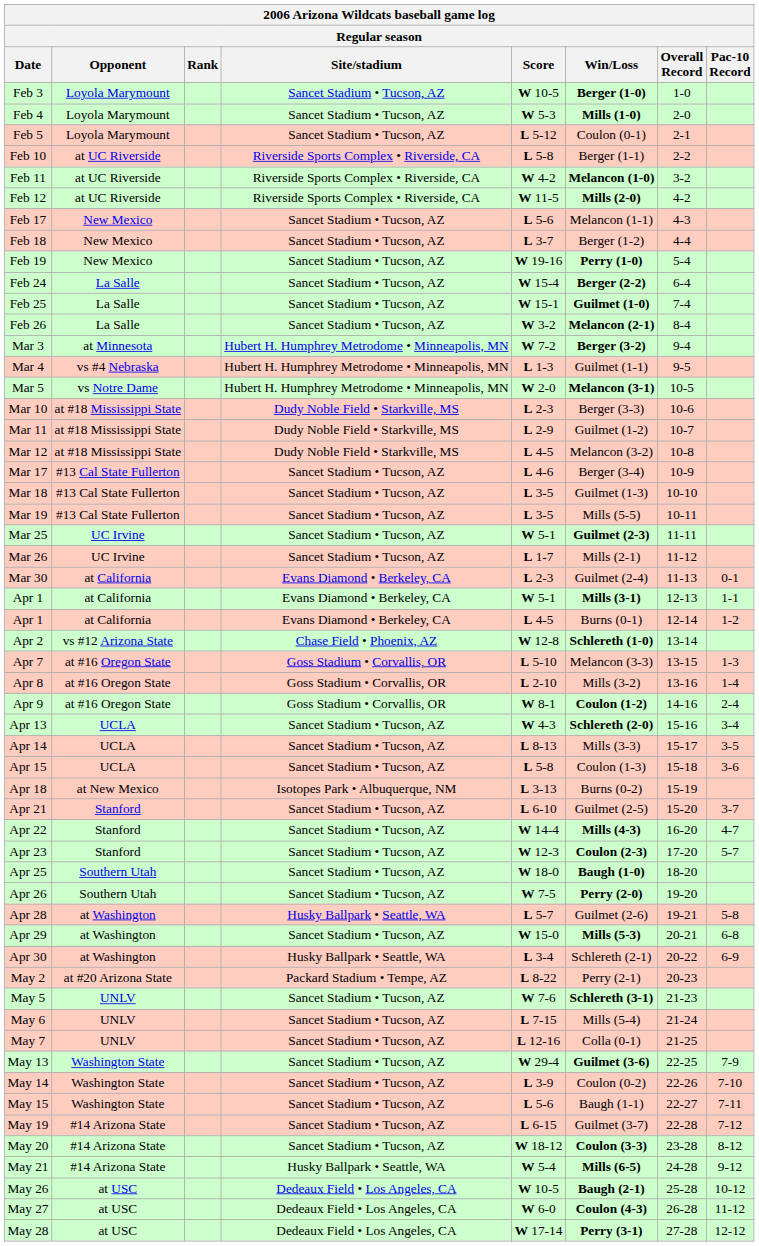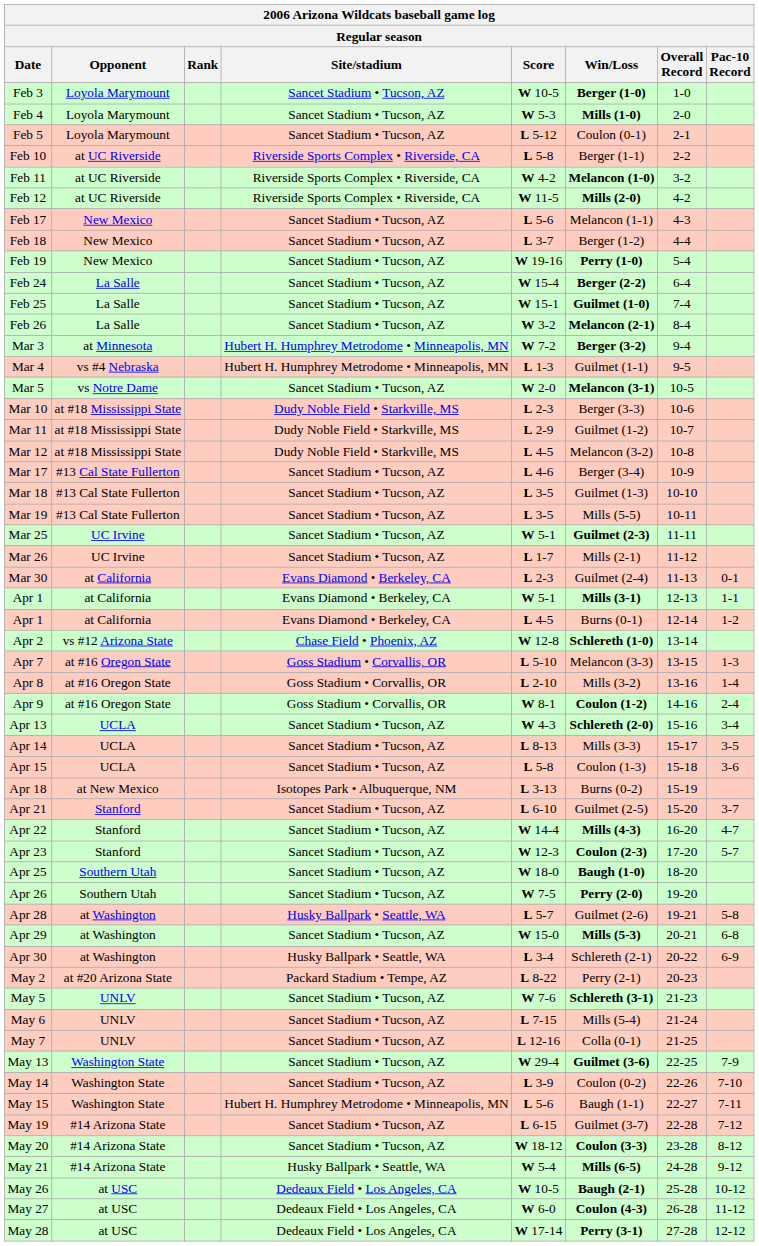(366, 388) Hubert H. Humphrey Metrodome • Minneapolis, MN -> (366, 388) Sancet Stadium • Tucson, AZ
(366, 1104) Sancet Stadium • Tucson, AZ -> (366, 1104) Hubert H. Humphrey Metrodome • Minneapolis, MN
